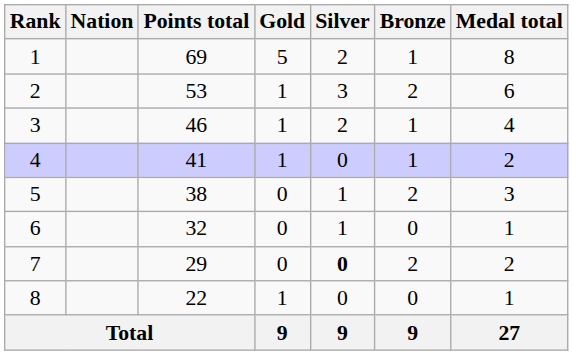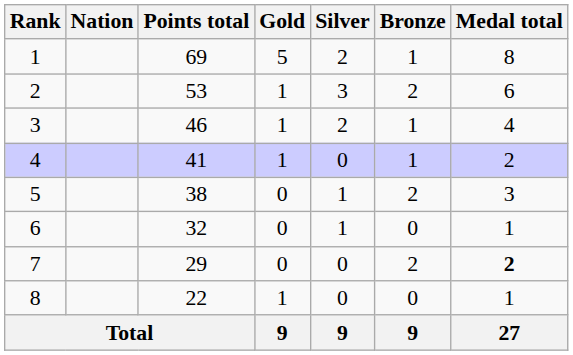(342, 263) bold -> (342, 263) normal
(509, 263) normal -> (509, 263) bold
